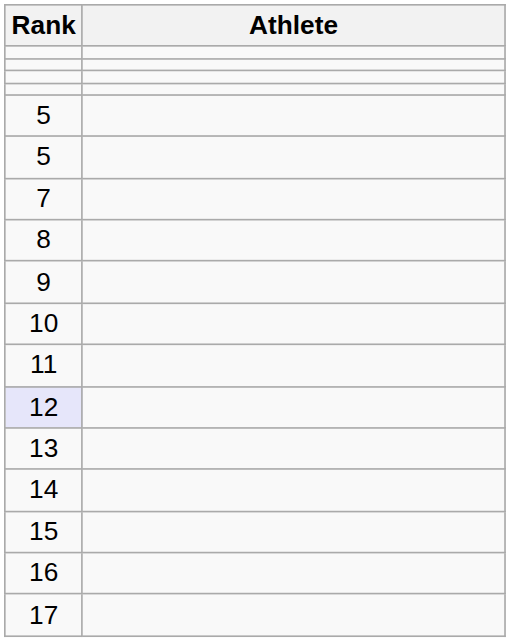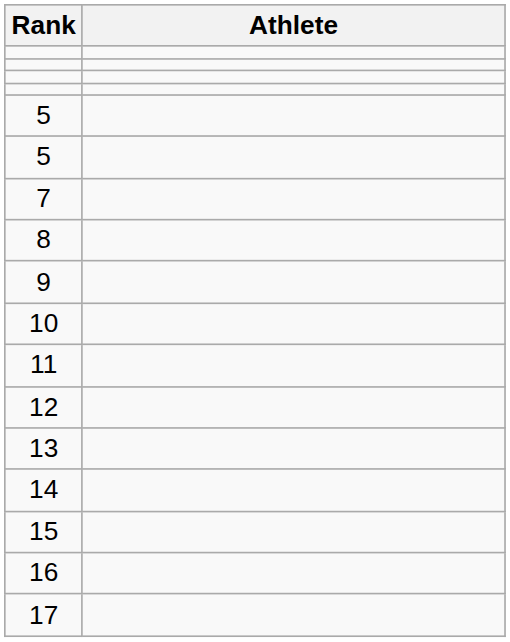(44, 406) lavender background -> (44, 406) no background
